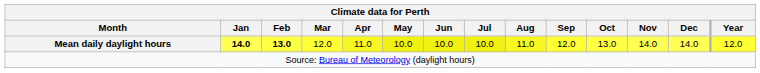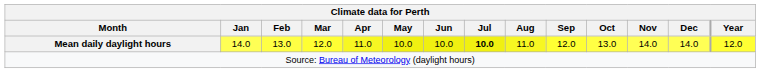(241, 44) bold -> (241, 44) normal
(282, 44) bold -> (282, 44) normal
(485, 44) normal -> (485, 44) bold
